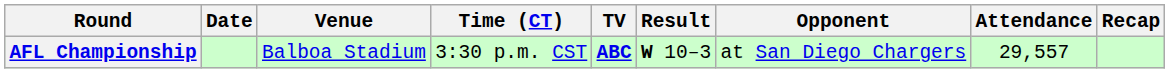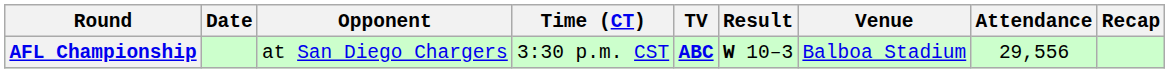columns swapped: (843, 21) <-> (344, 21)
(1034, 52) 29,557 -> (1034, 52) 29,556
